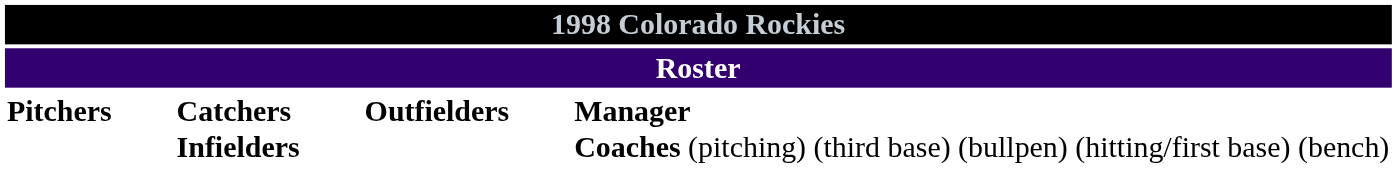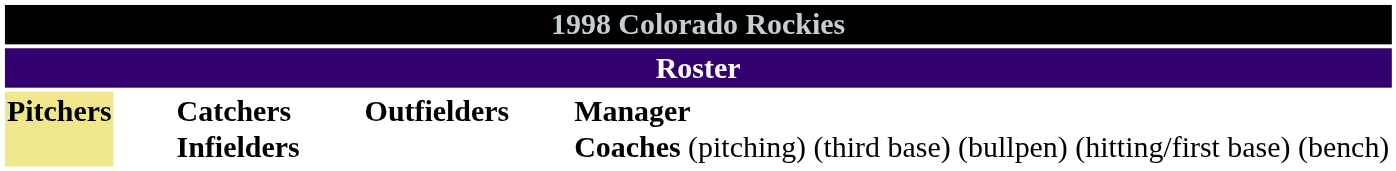(59, 110) no background -> (59, 110) khaki background
